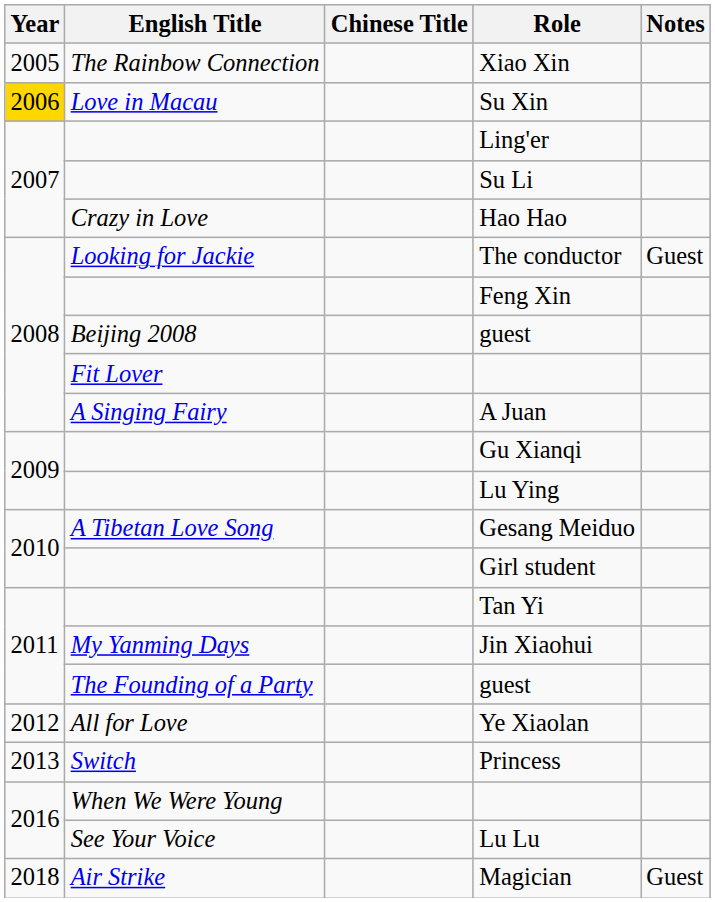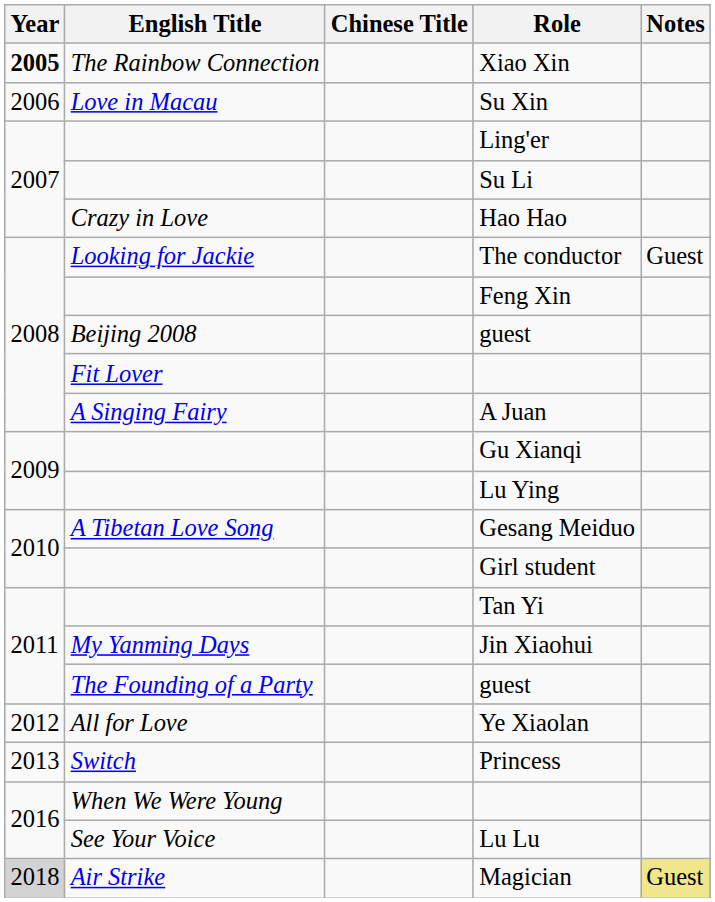(35, 62) normal -> (35, 62) bold
(35, 101) gold background -> (35, 101) no background
(35, 878) no background -> (35, 878) lightgrey background
(675, 878) no background -> (675, 878) khaki background
